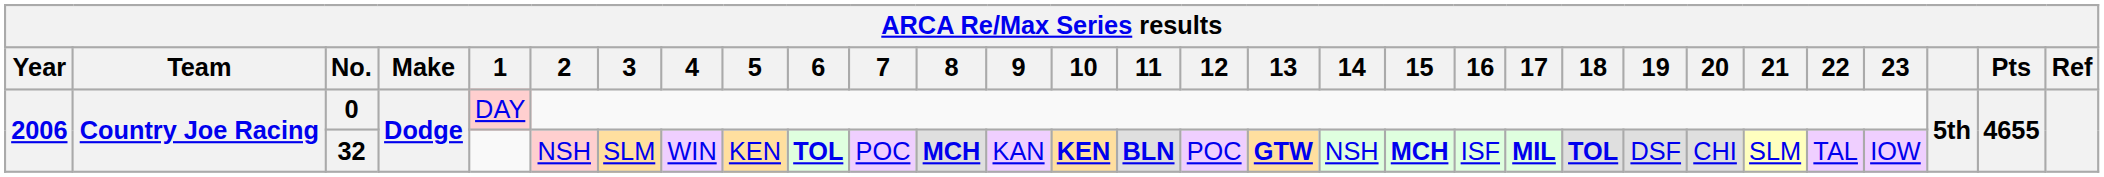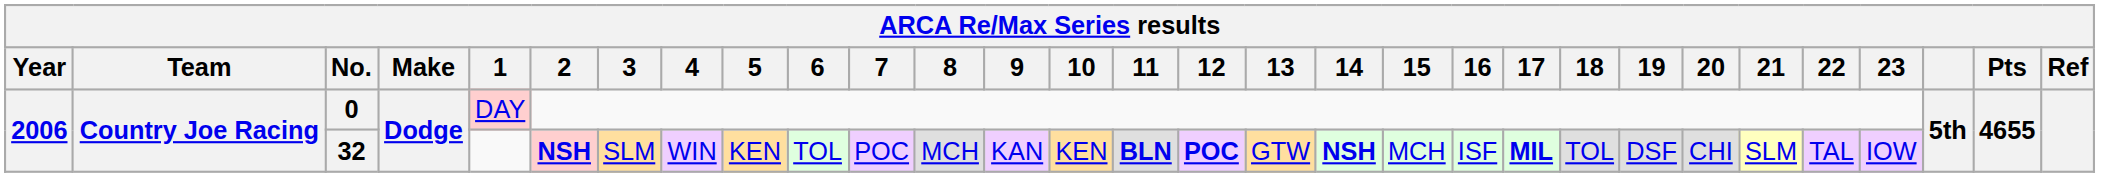(564, 151) normal -> (564, 151) bold
(818, 151) bold -> (818, 151) normal
(951, 151) bold -> (950, 151) normal
(1084, 151) bold -> (1081, 151) normal
(1214, 151) normal -> (1211, 151) bold
(1283, 151) bold -> (1281, 151) normal
(1352, 151) normal -> (1349, 151) bold
(1420, 151) bold -> (1417, 151) normal
(1593, 151) bold -> (1590, 151) normal
